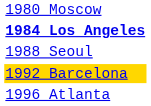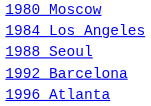(75, 31) bold -> (75, 31) normal
(67, 74) gold background -> (67, 74) no background
